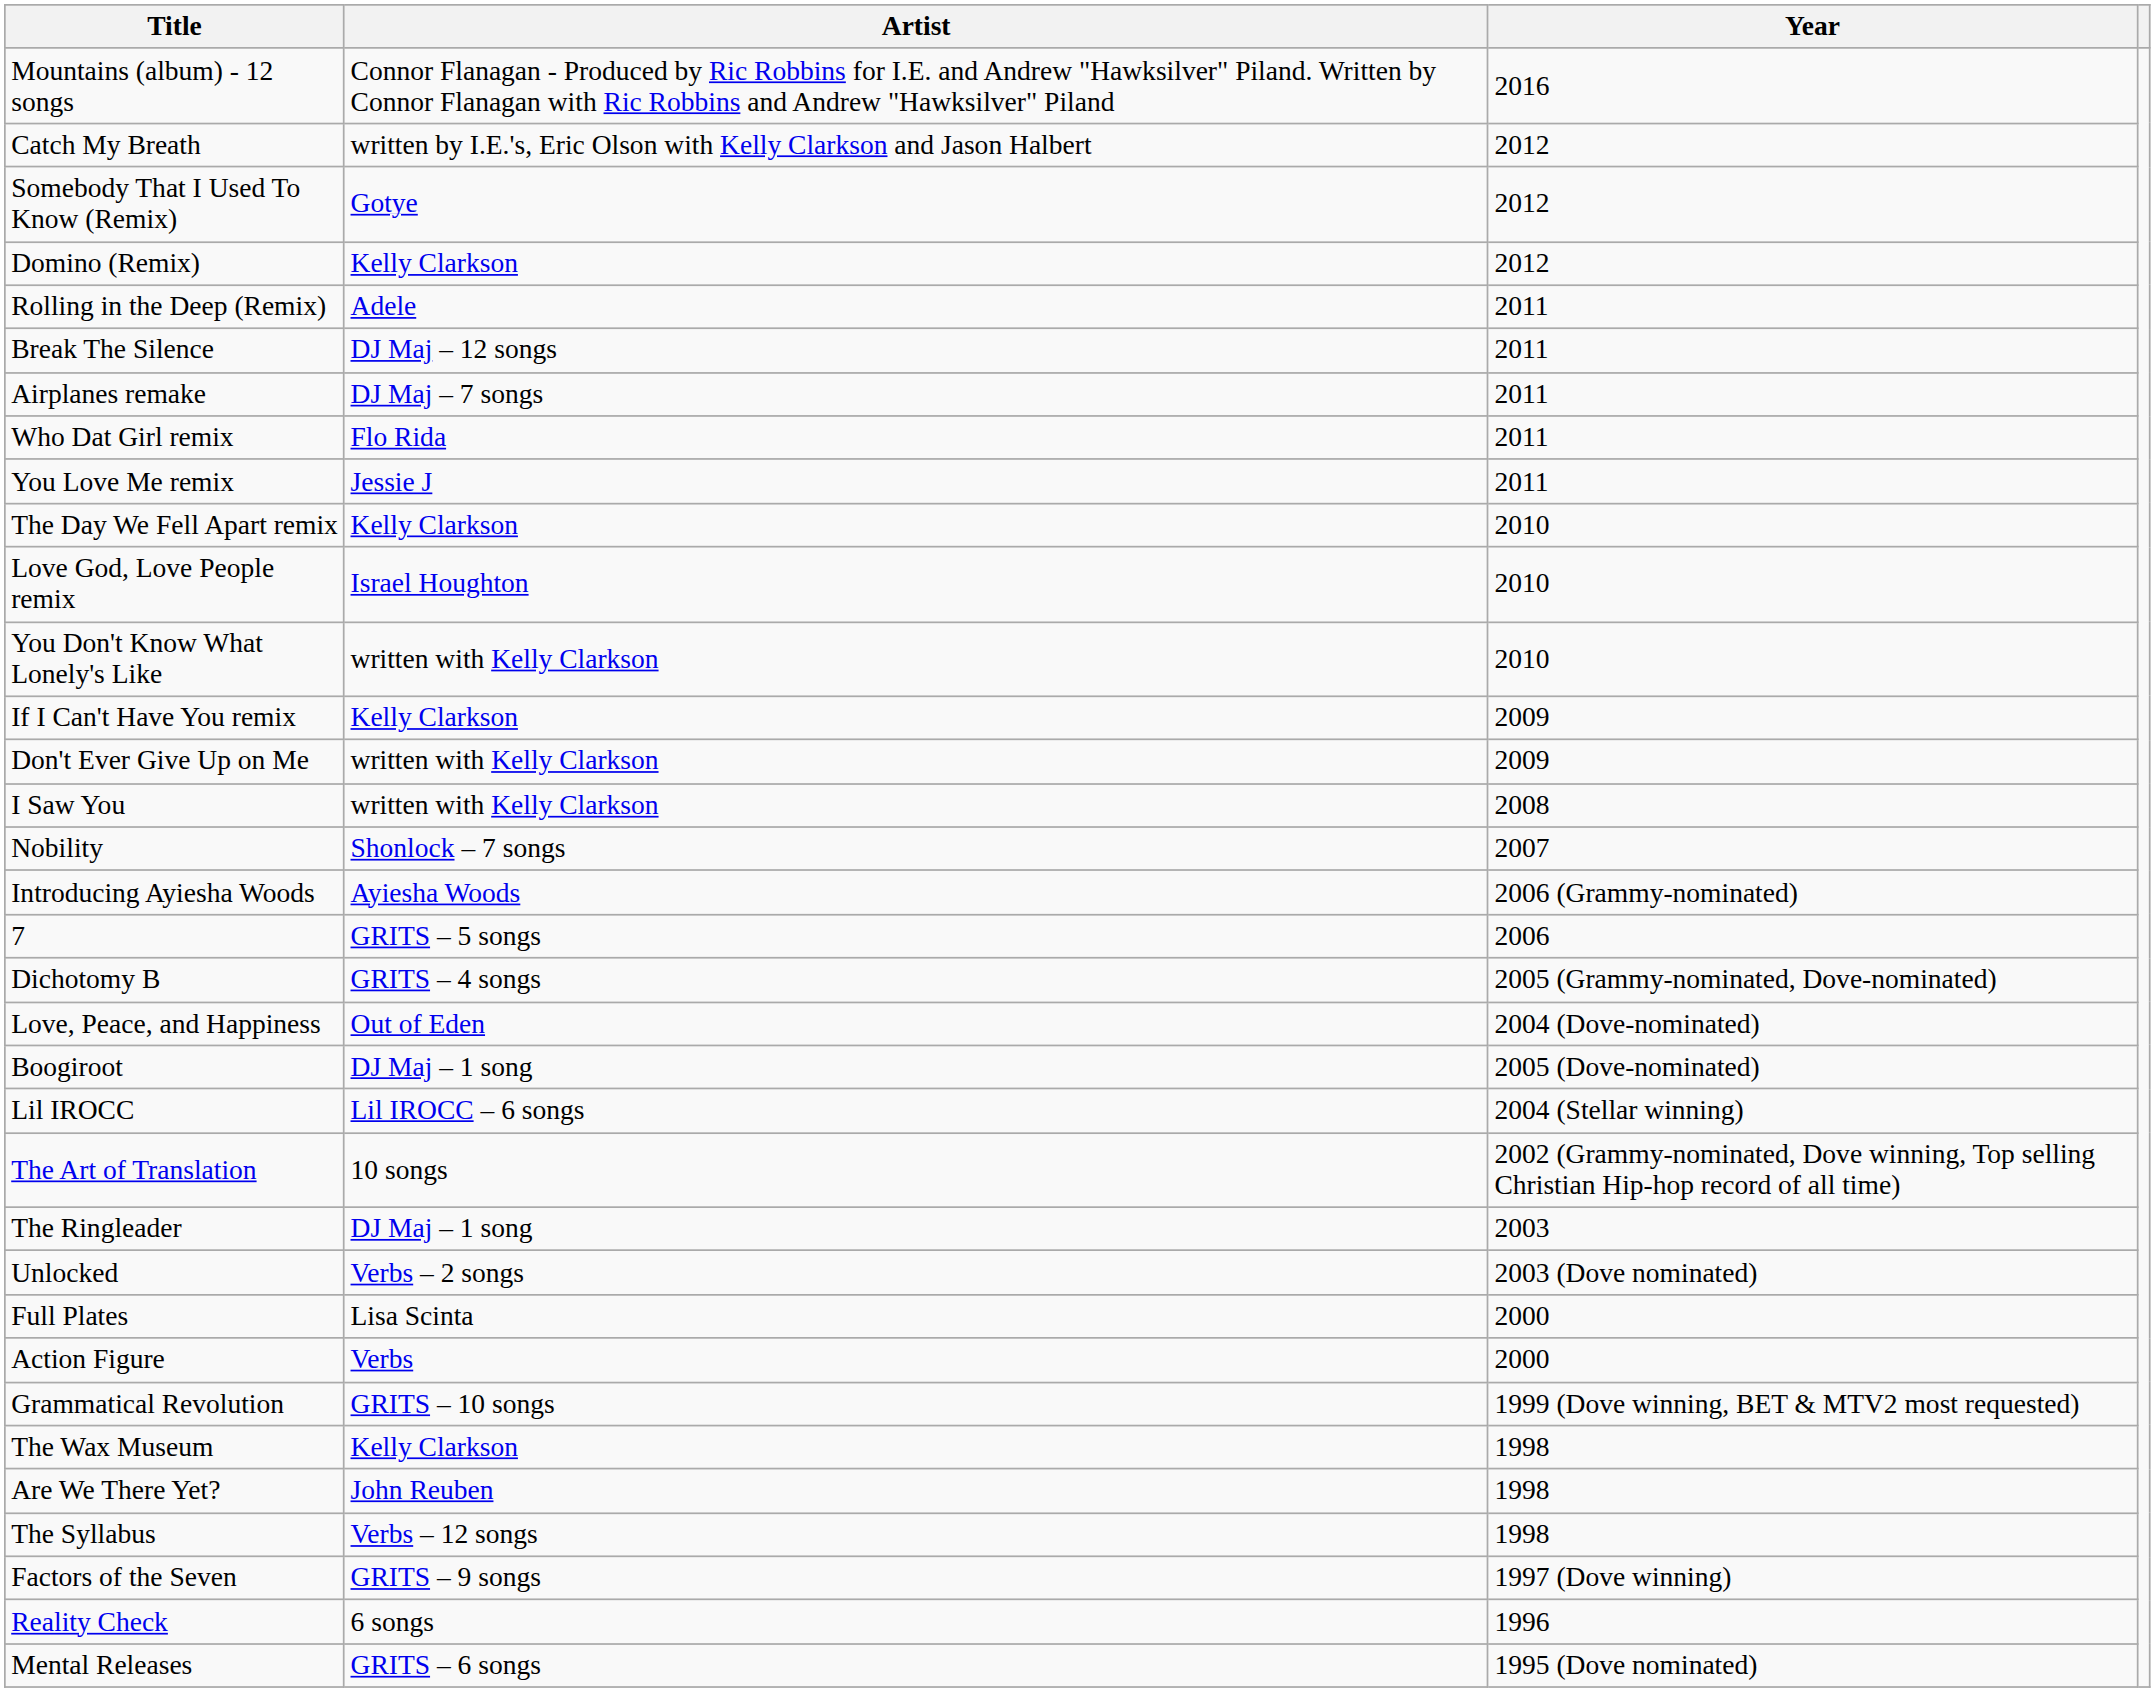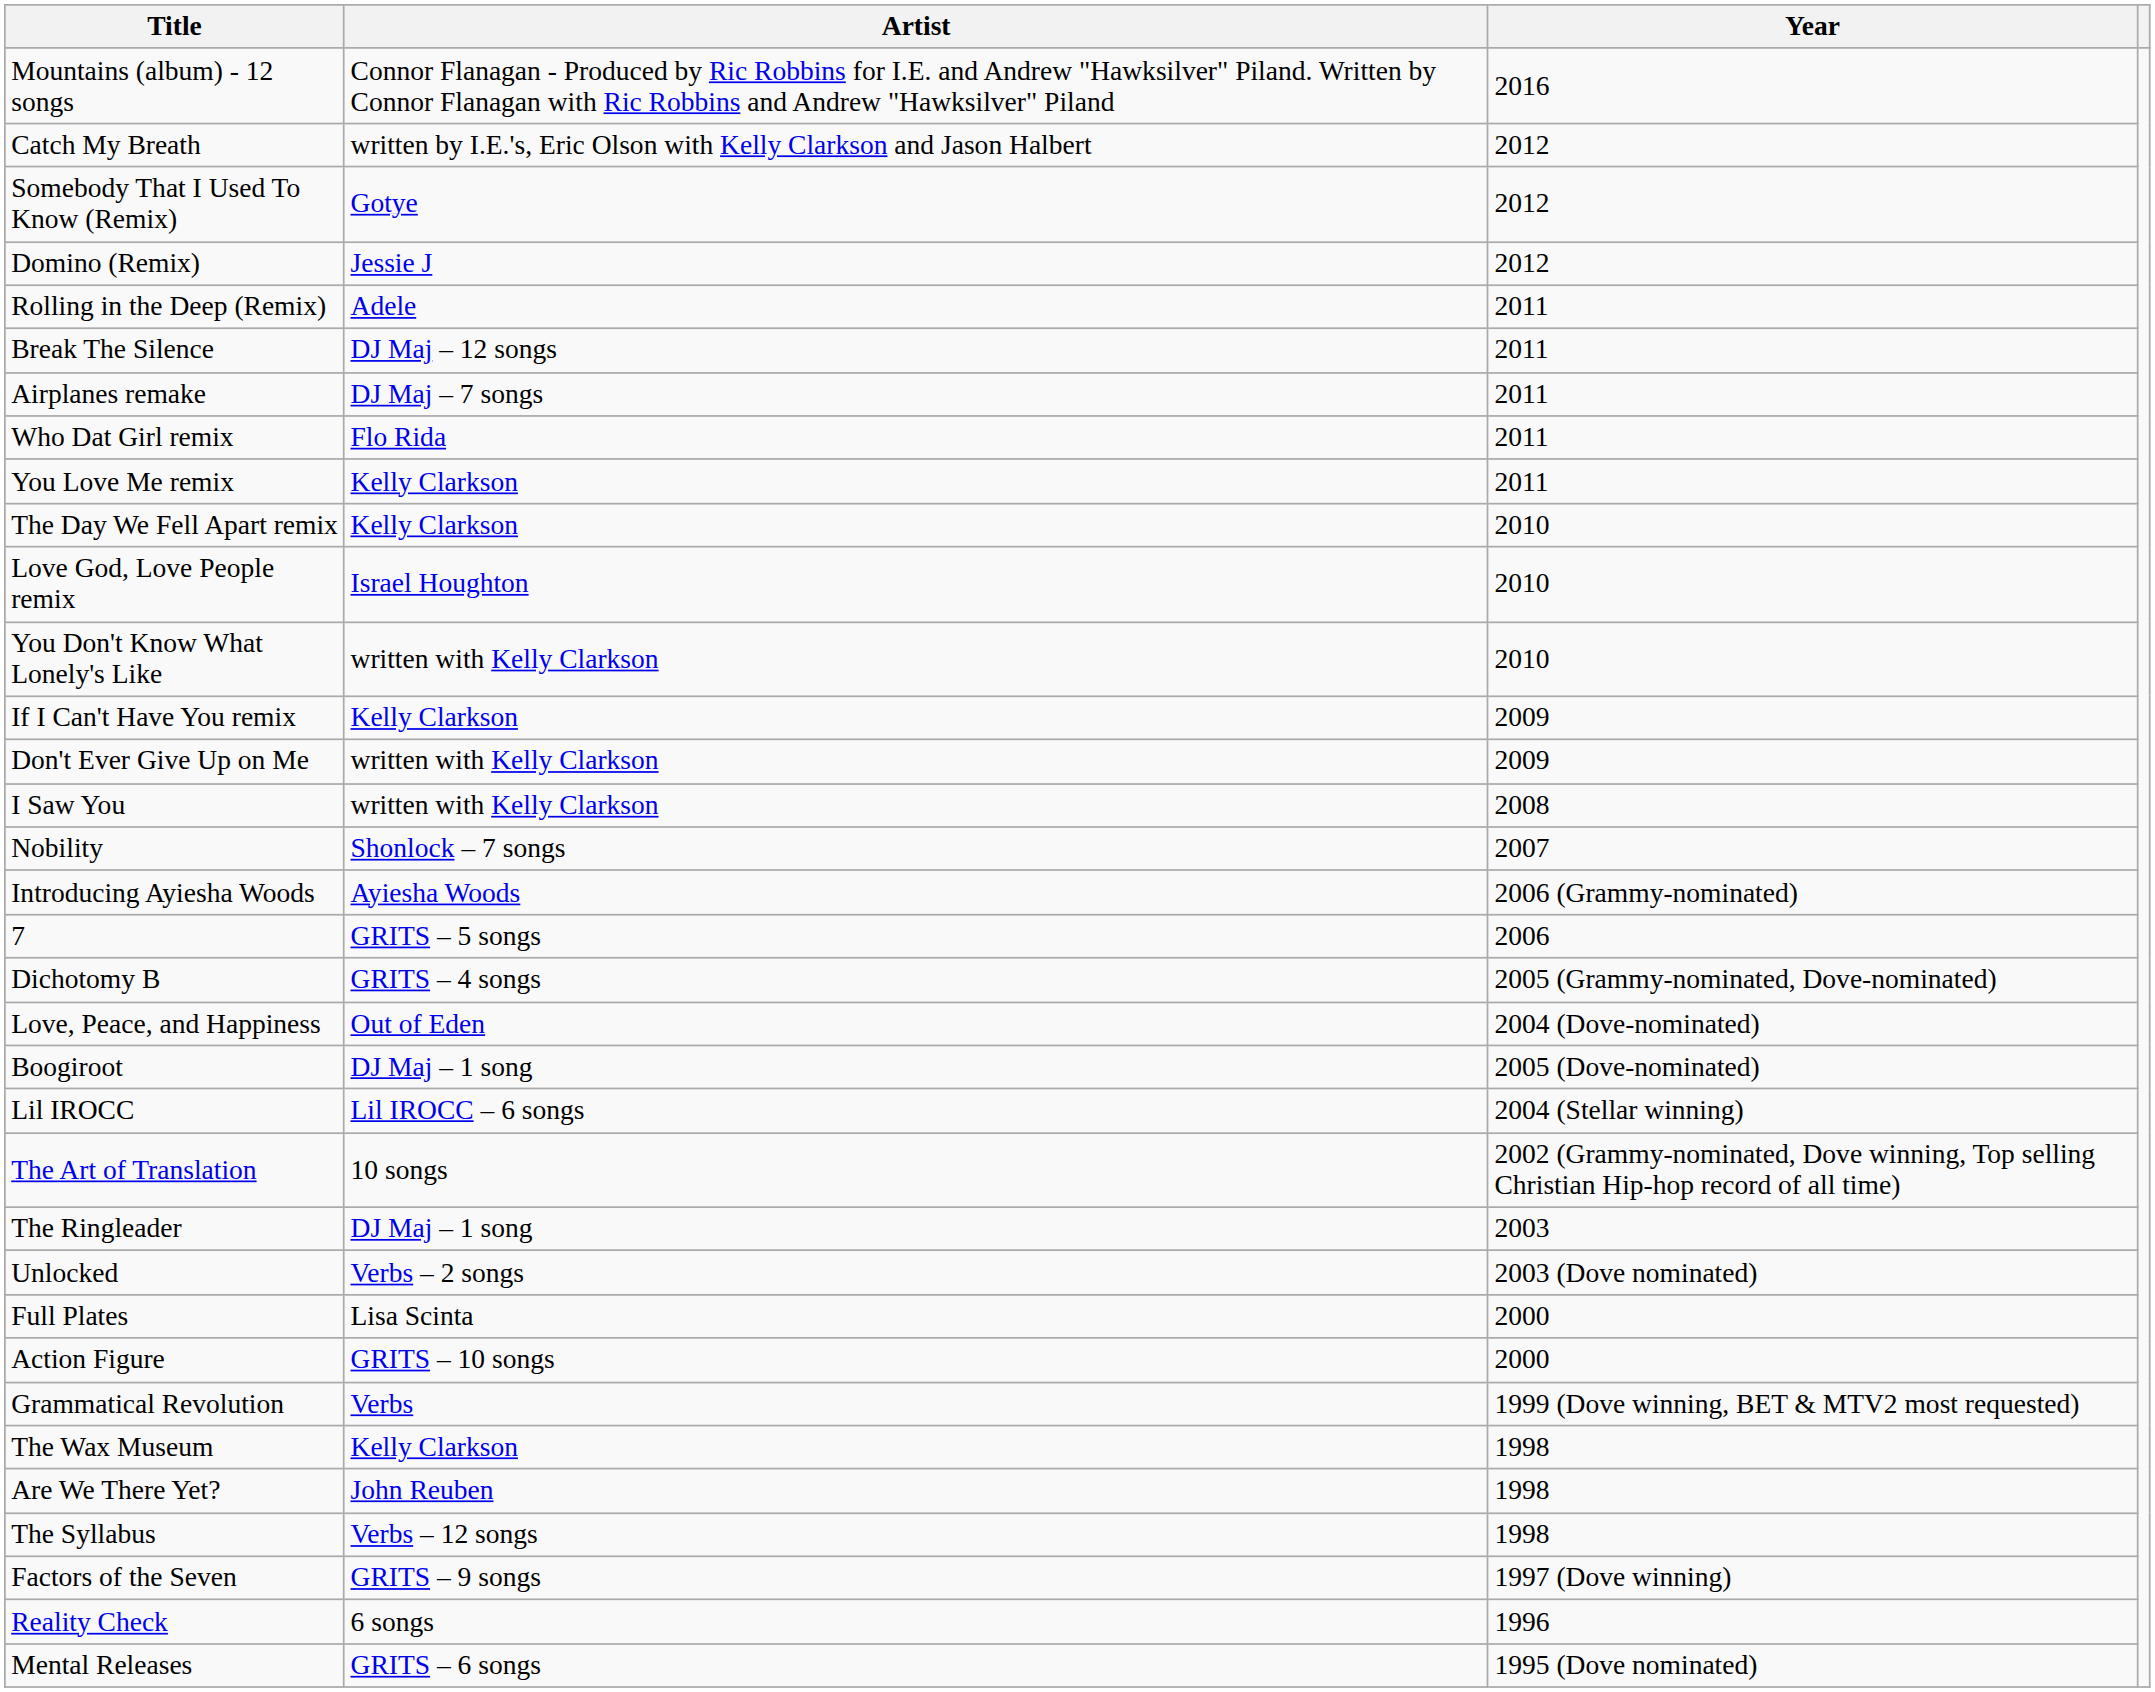(434, 262) Kelly Clarkson -> (391, 262) Jessie J
(391, 481) Jessie J -> (434, 481) Kelly Clarkson
(382, 1359) Verbs -> (453, 1359) GRITS – 10 songs
(453, 1403) GRITS – 10 songs -> (382, 1403) Verbs
